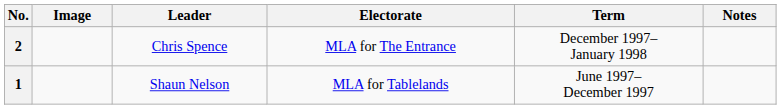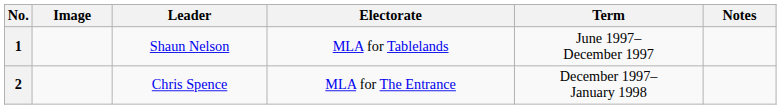rows swapped: (18, 84) <-> (18, 46)
